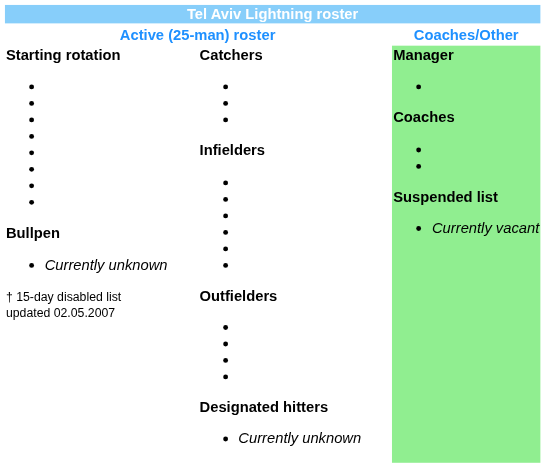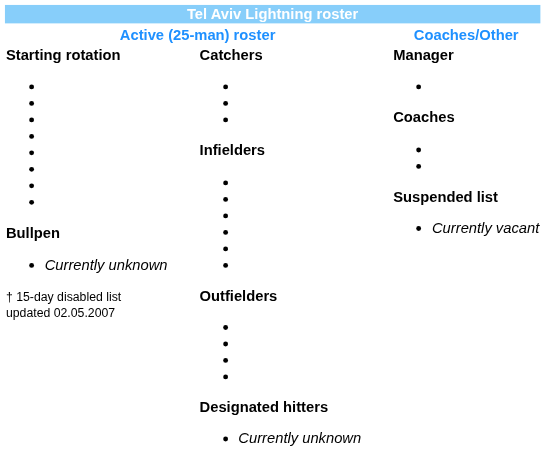(466, 141) lightgreen background -> (466, 141) no background
